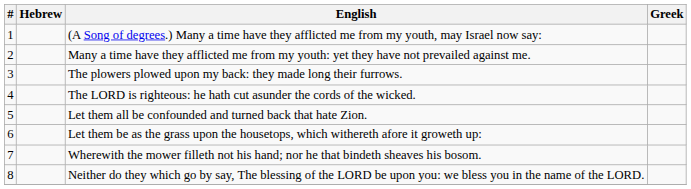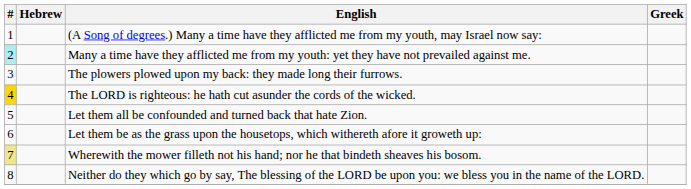(10, 54) no background -> (10, 54) paleturquoise background
(10, 94) no background -> (10, 94) gold background
(10, 154) no background -> (10, 154) khaki background
